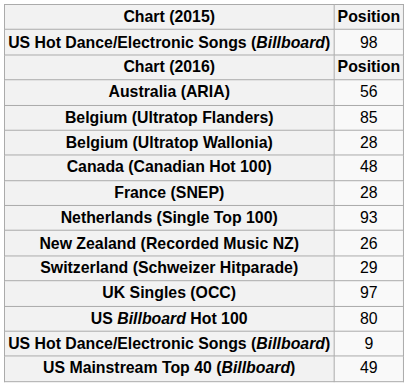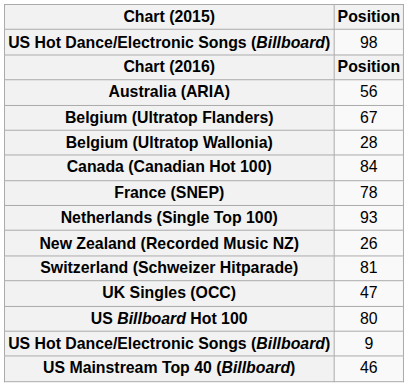(369, 117) 85 -> (369, 117) 67
(369, 167) 48 -> (369, 167) 84
(369, 192) 28 -> (369, 192) 78
(369, 268) 29 -> (369, 268) 81
(369, 293) 97 -> (369, 293) 47
(369, 368) 49 -> (369, 368) 46
